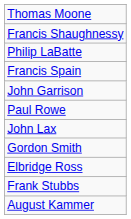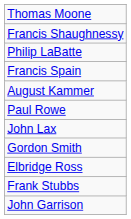(45, 91) John Garrison -> (51, 91) August Kammer
(51, 205) August Kammer -> (45, 205) John Garrison
